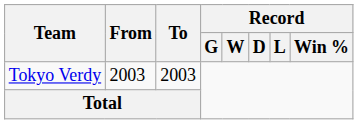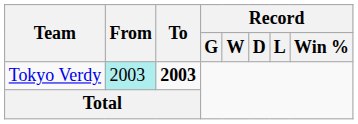(127, 75) no background -> (127, 75) paleturquoise background
(178, 75) normal -> (178, 75) bold
